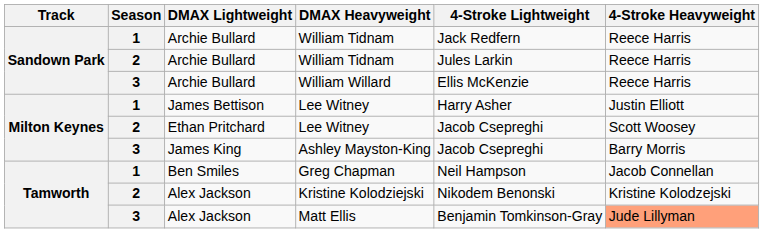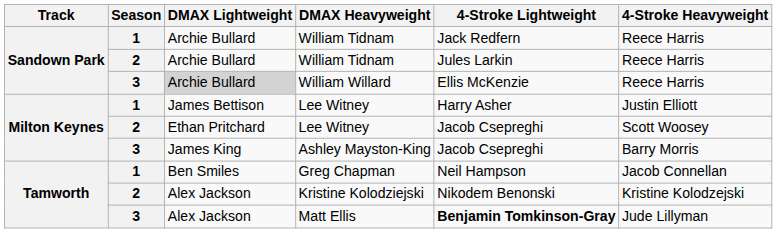(212, 82) no background -> (212, 82) lightgrey background
(520, 216) normal -> (526, 216) bold
(652, 216) lightsalmon background -> (665, 216) no background
